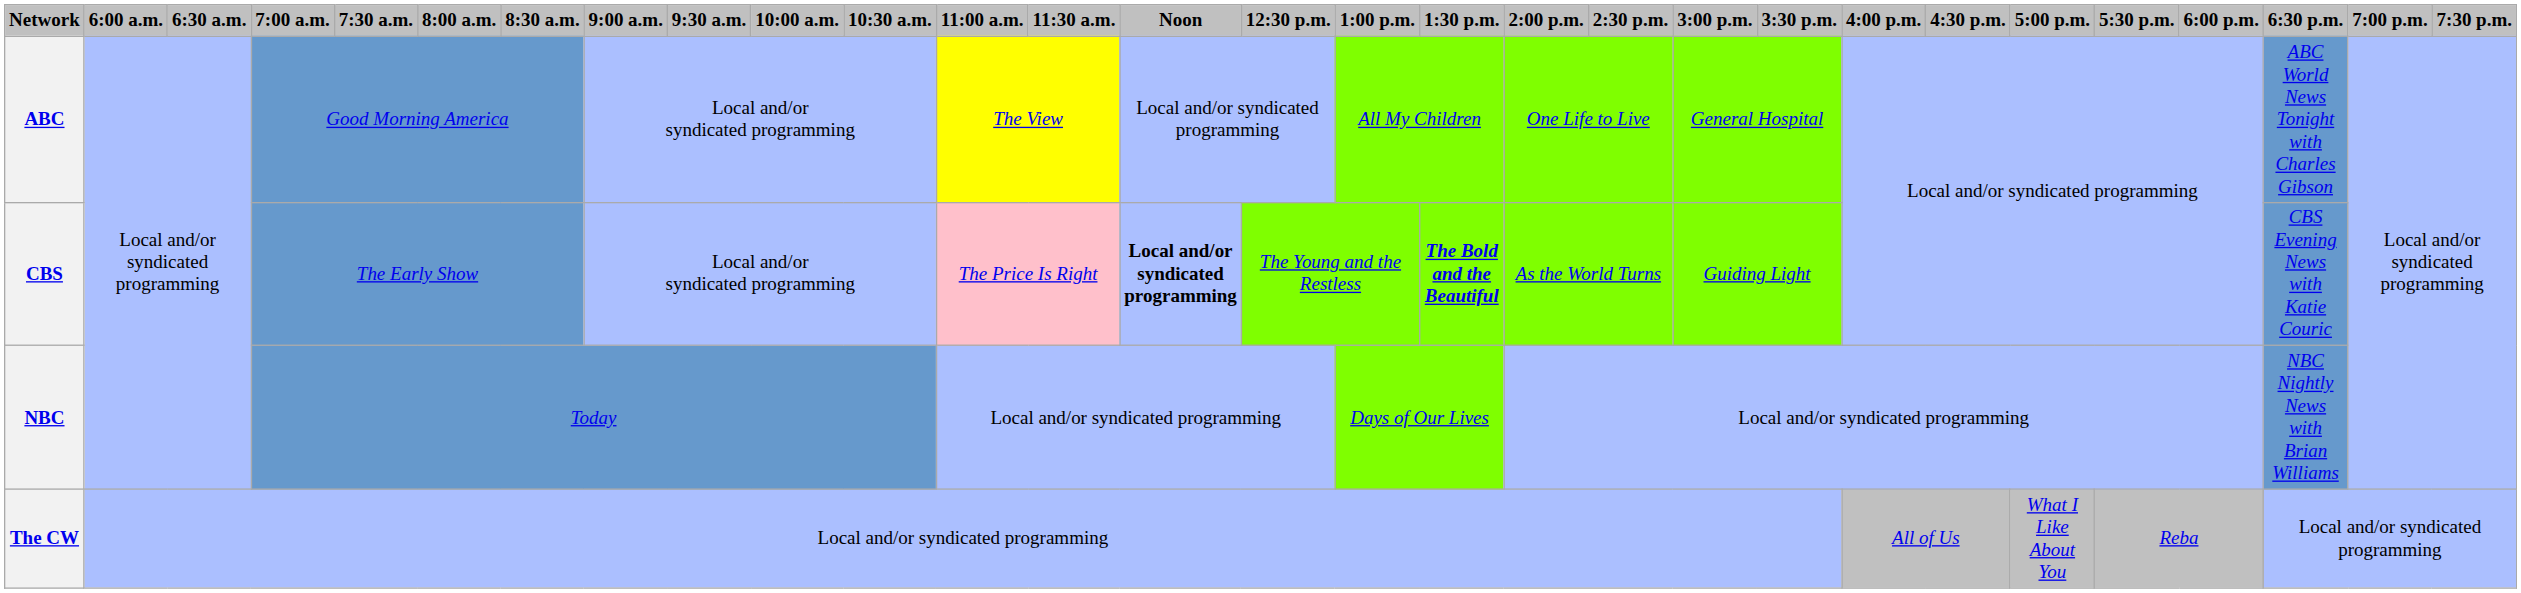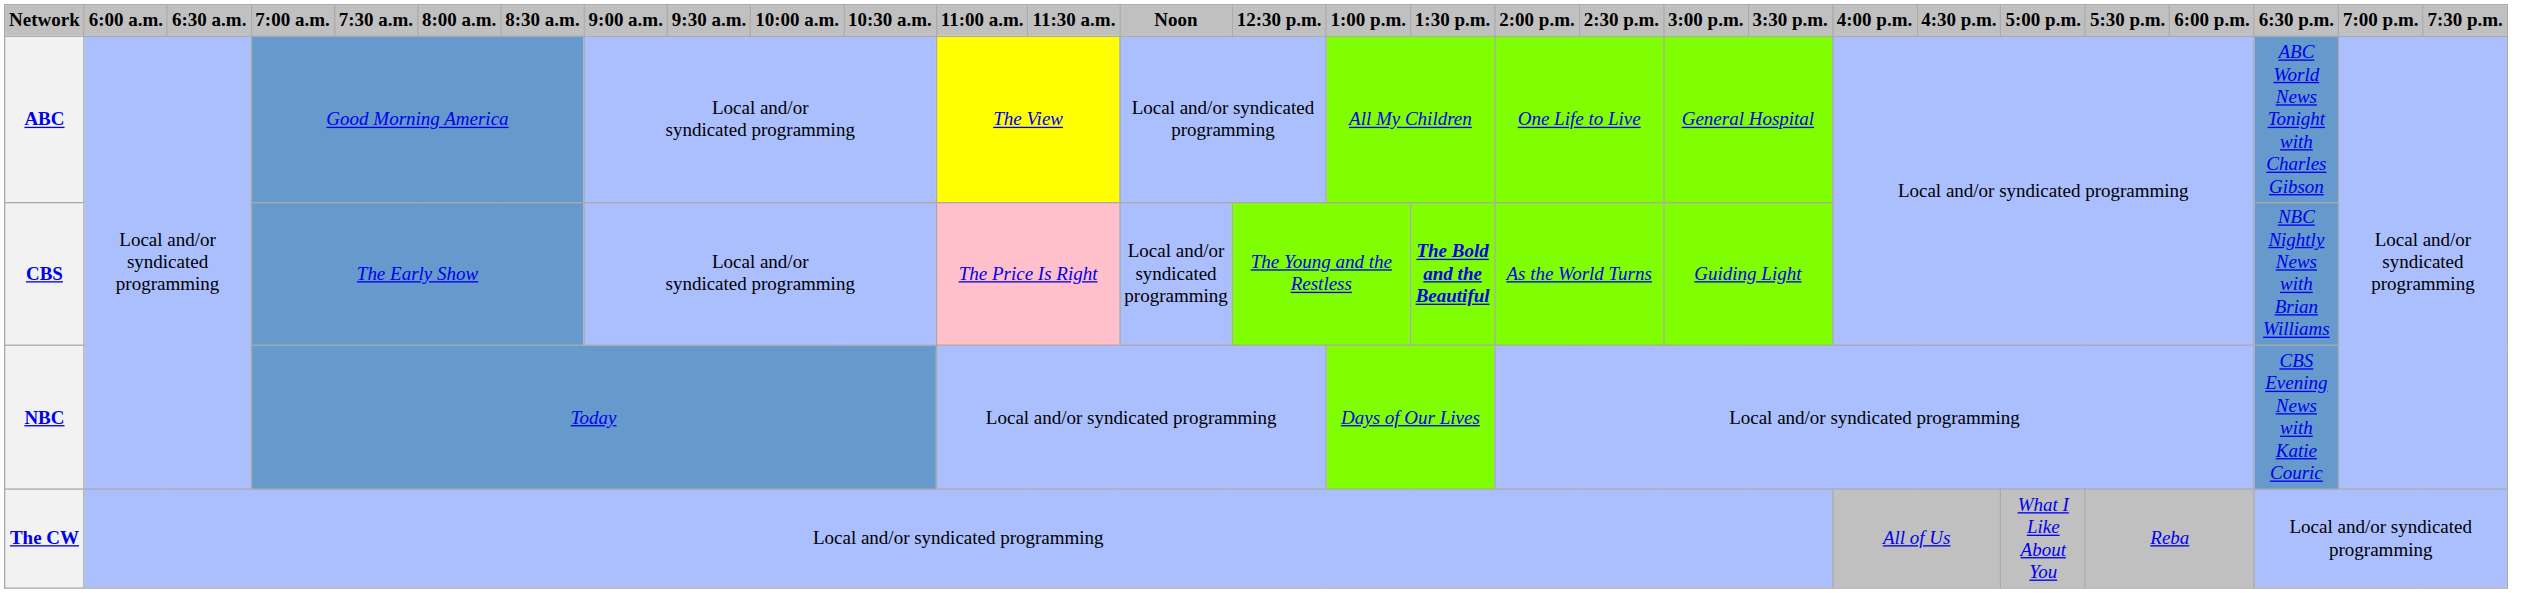(1181, 274) bold -> (1176, 274) normal
(2306, 274) CBS Evening News with Katie Couric -> (2296, 274) NBC Nightly News with Brian Williams
(2306, 417) NBC Nightly News with Brian Williams -> (2296, 417) CBS Evening News with Katie Couric
